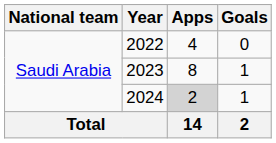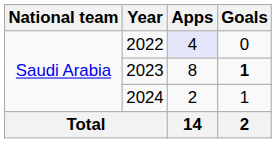(192, 44) no background -> (192, 44) lavender background
(245, 71) normal -> (245, 71) bold
(192, 97) lightgrey background -> (192, 97) no background
